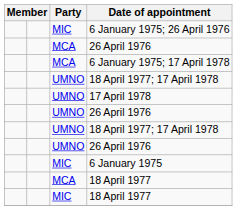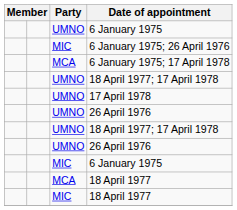+ row: (68, 29)
- row: (64, 46)
